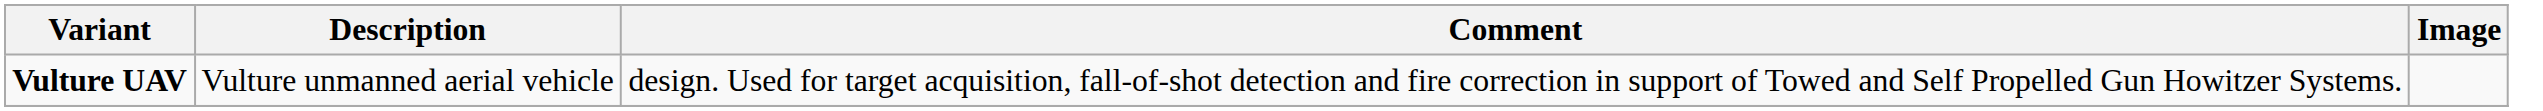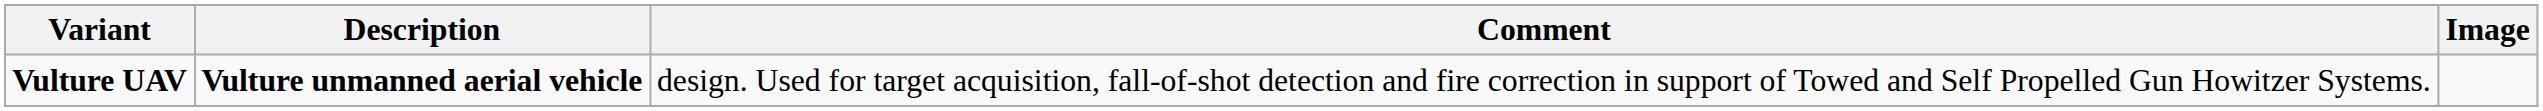(408, 79) normal -> (422, 79) bold
